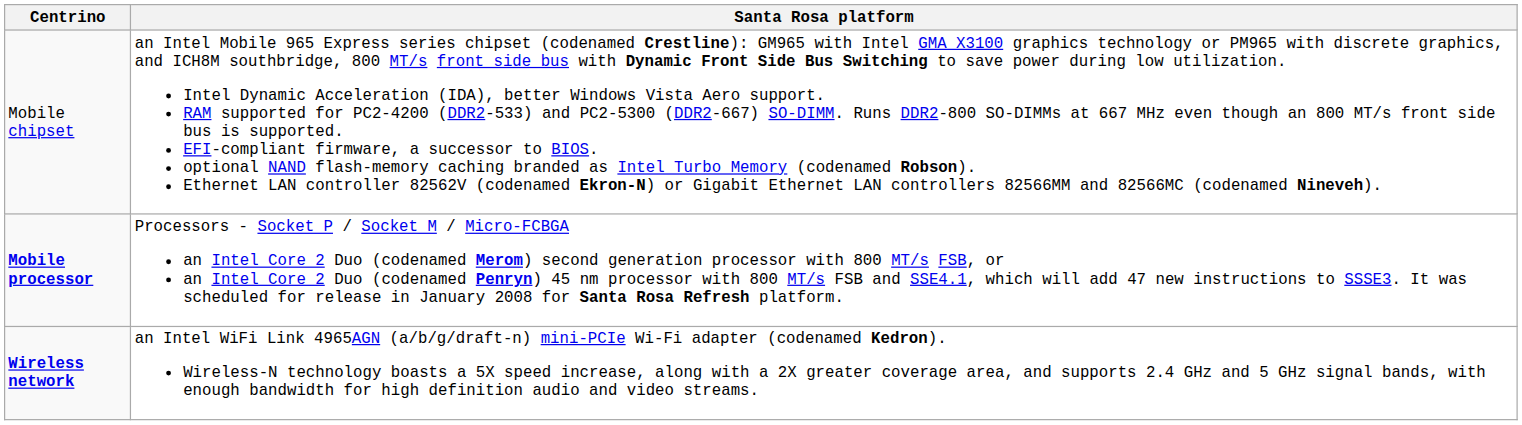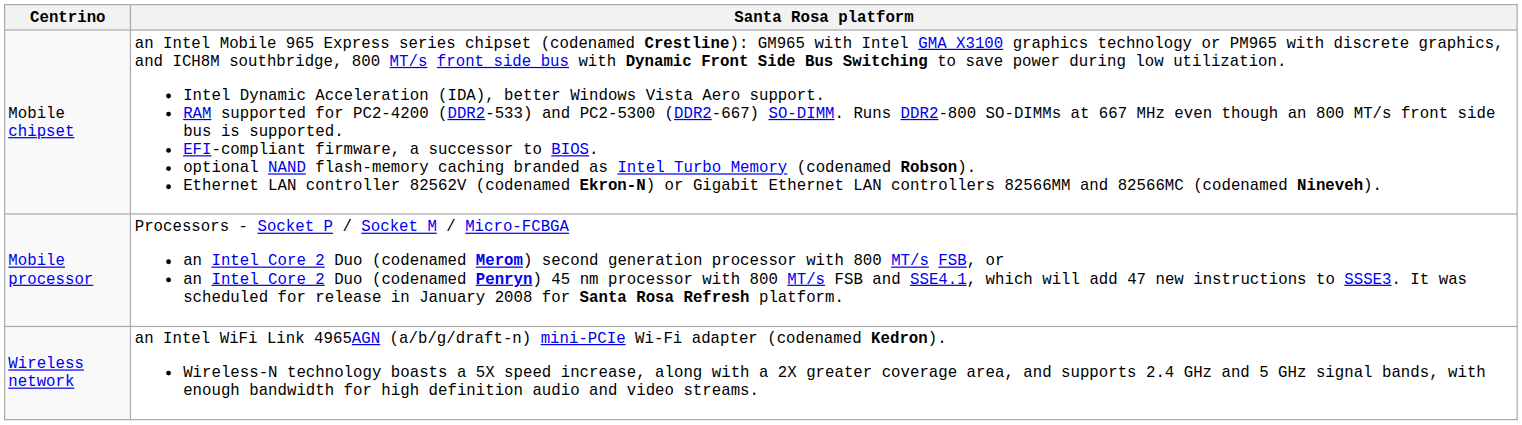(51, 270) bold -> (51, 270) normal
(46, 373) bold -> (46, 373) normal
